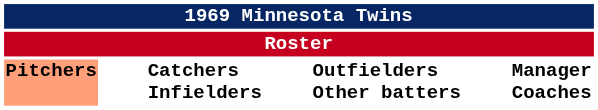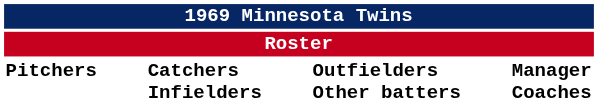(51, 72) lightsalmon background -> (51, 72) no background
